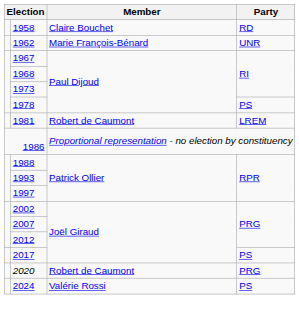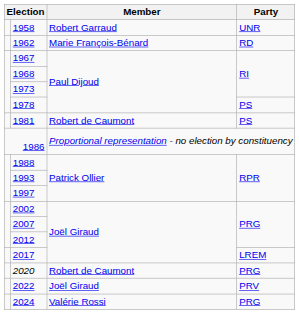(81, 27) Claire Bouchet -> (83, 27) Robert Garraud
(246, 27) RD -> (250, 27) UNR
(250, 43) UNR -> (246, 43) RD
(253, 120) LREM -> (246, 120) PS
(246, 255) PS -> (253, 255) LREM
+ row: (24, 286)
(246, 286) PS -> (250, 301) PRG
